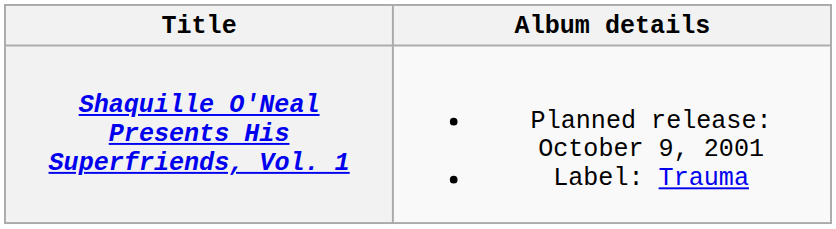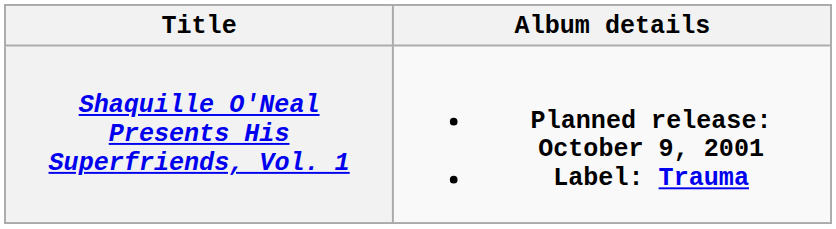(612, 149) normal -> (612, 149) bold
